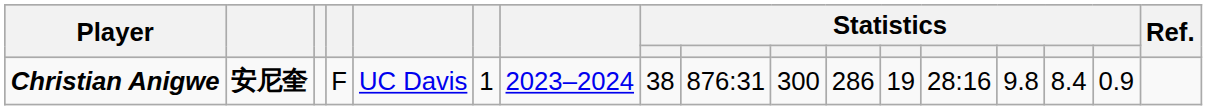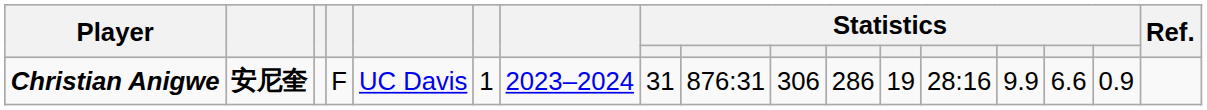(660, 81) 38 -> (660, 81) 31
(798, 81) 300 -> (798, 81) 306
(1021, 81) 9.8 -> (1021, 81) 9.9
(1069, 81) 8.4 -> (1069, 81) 6.6
